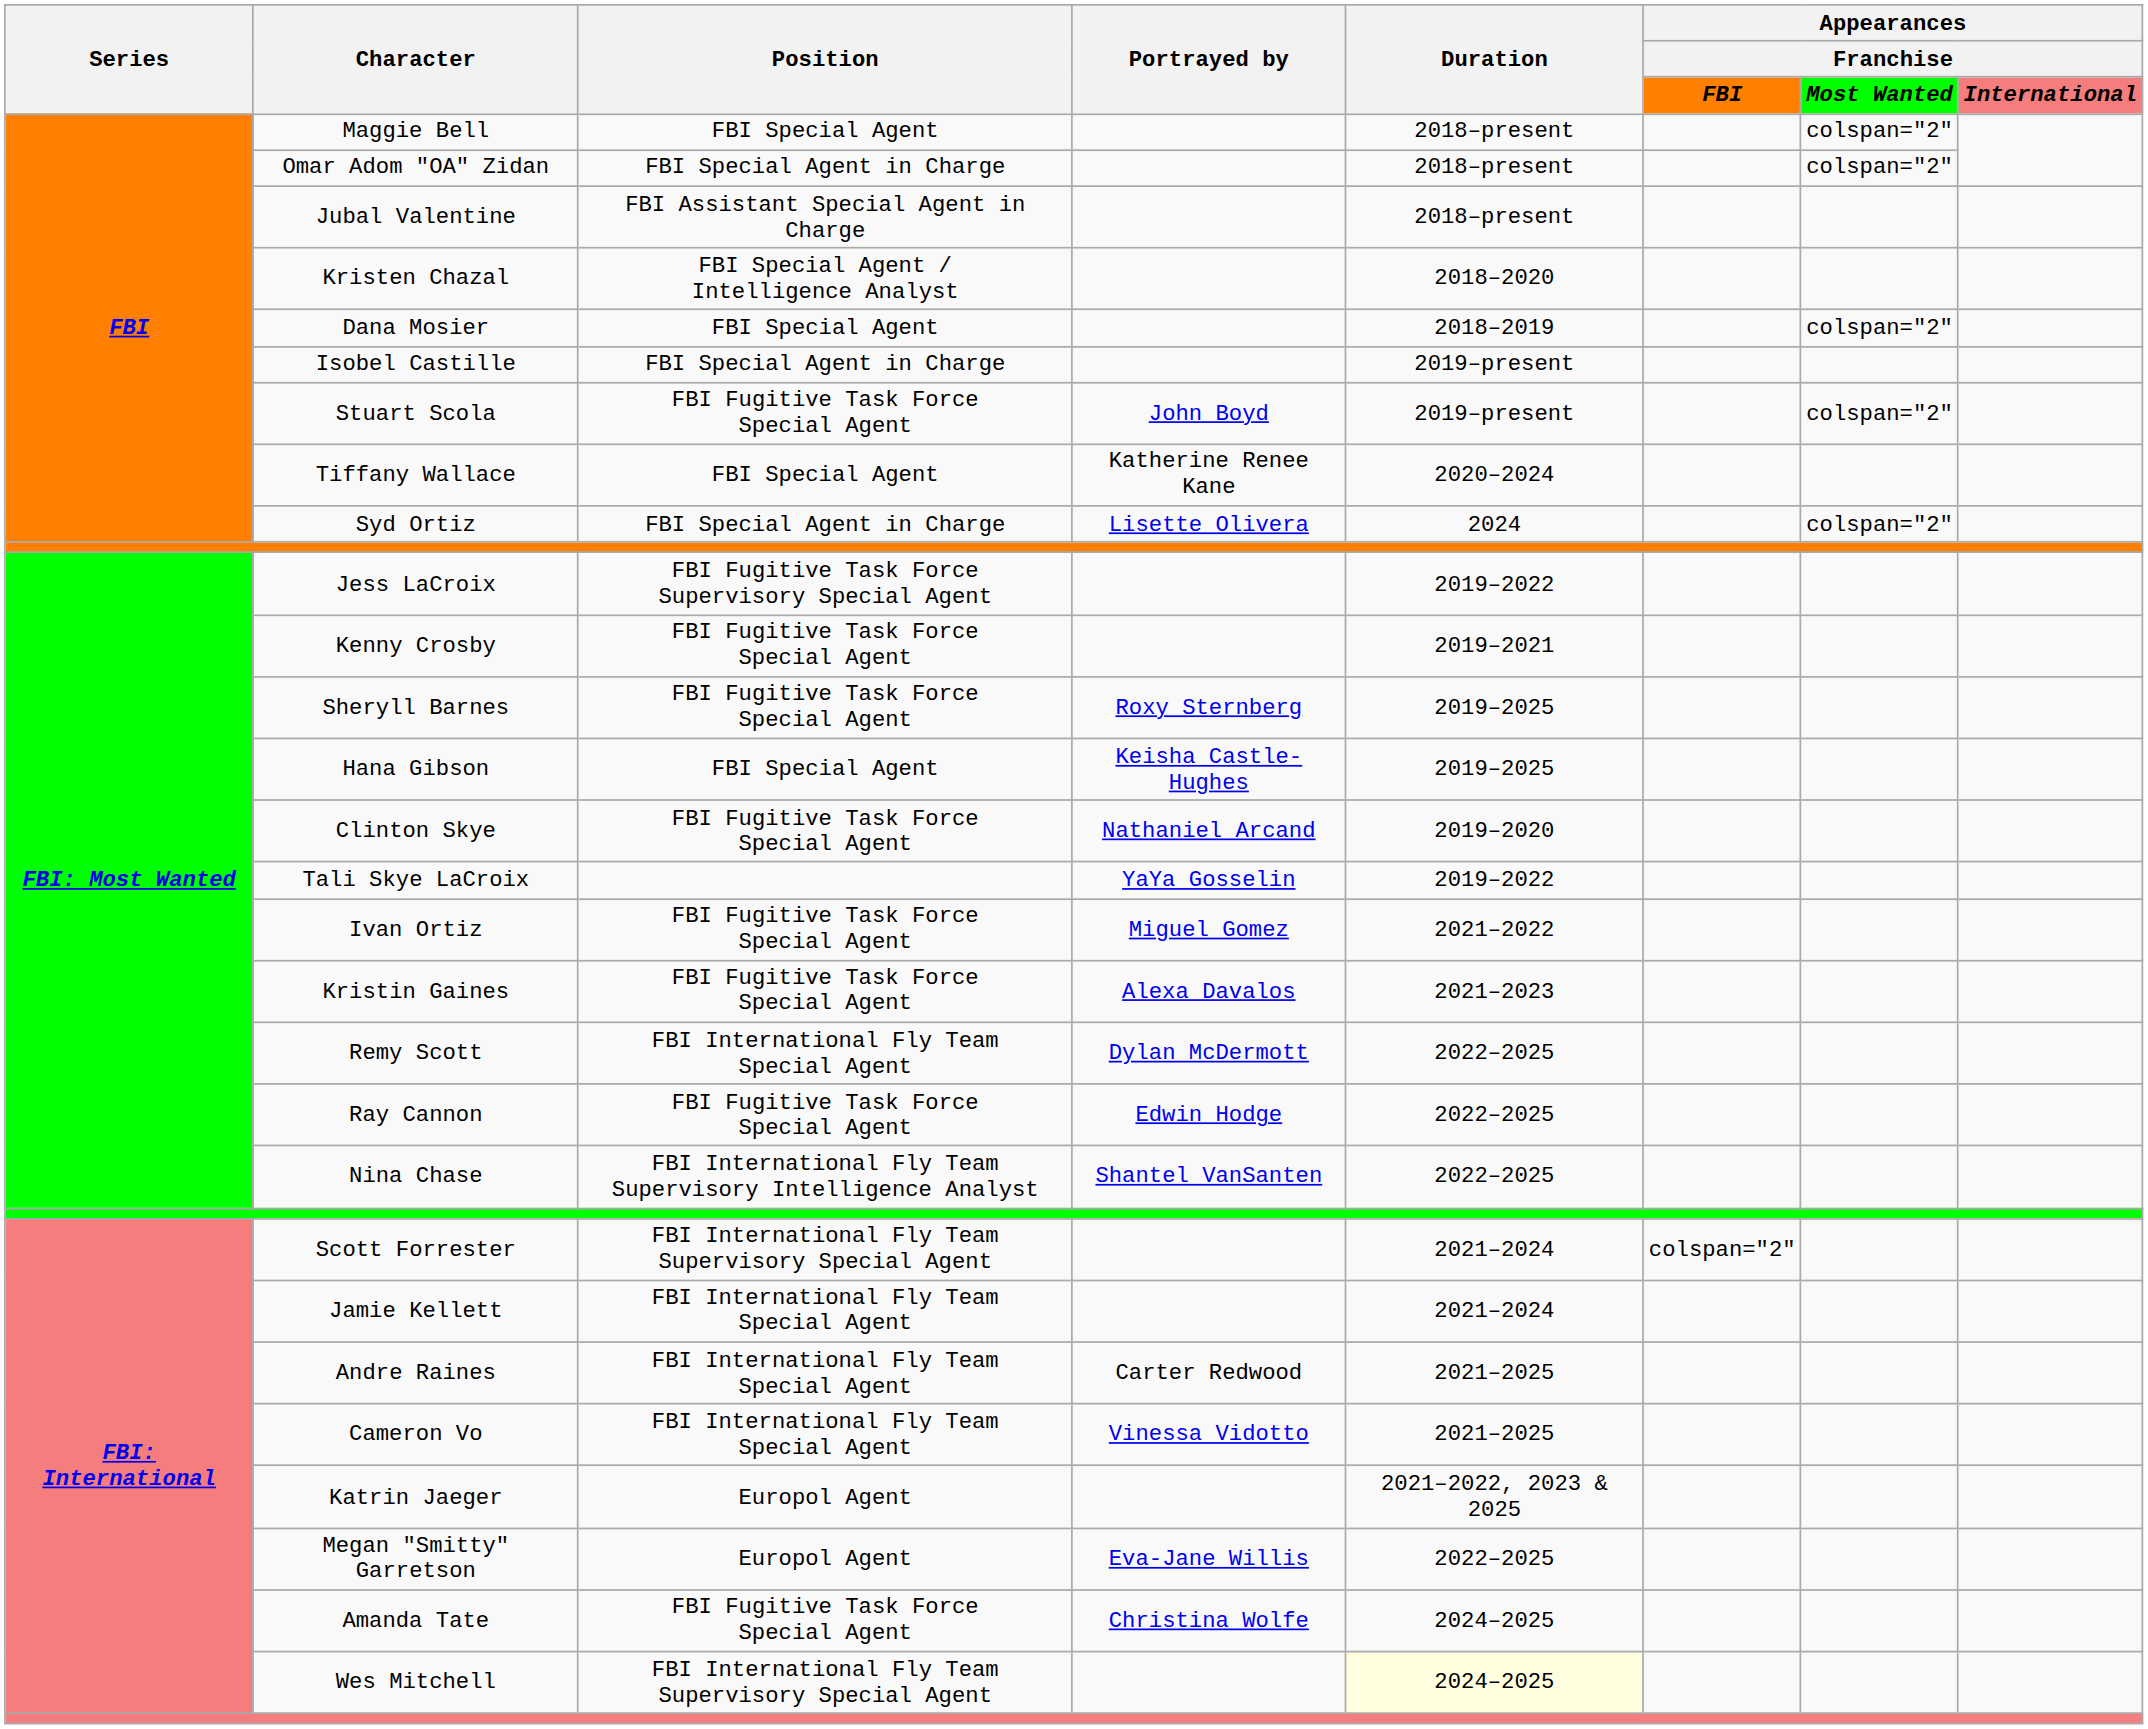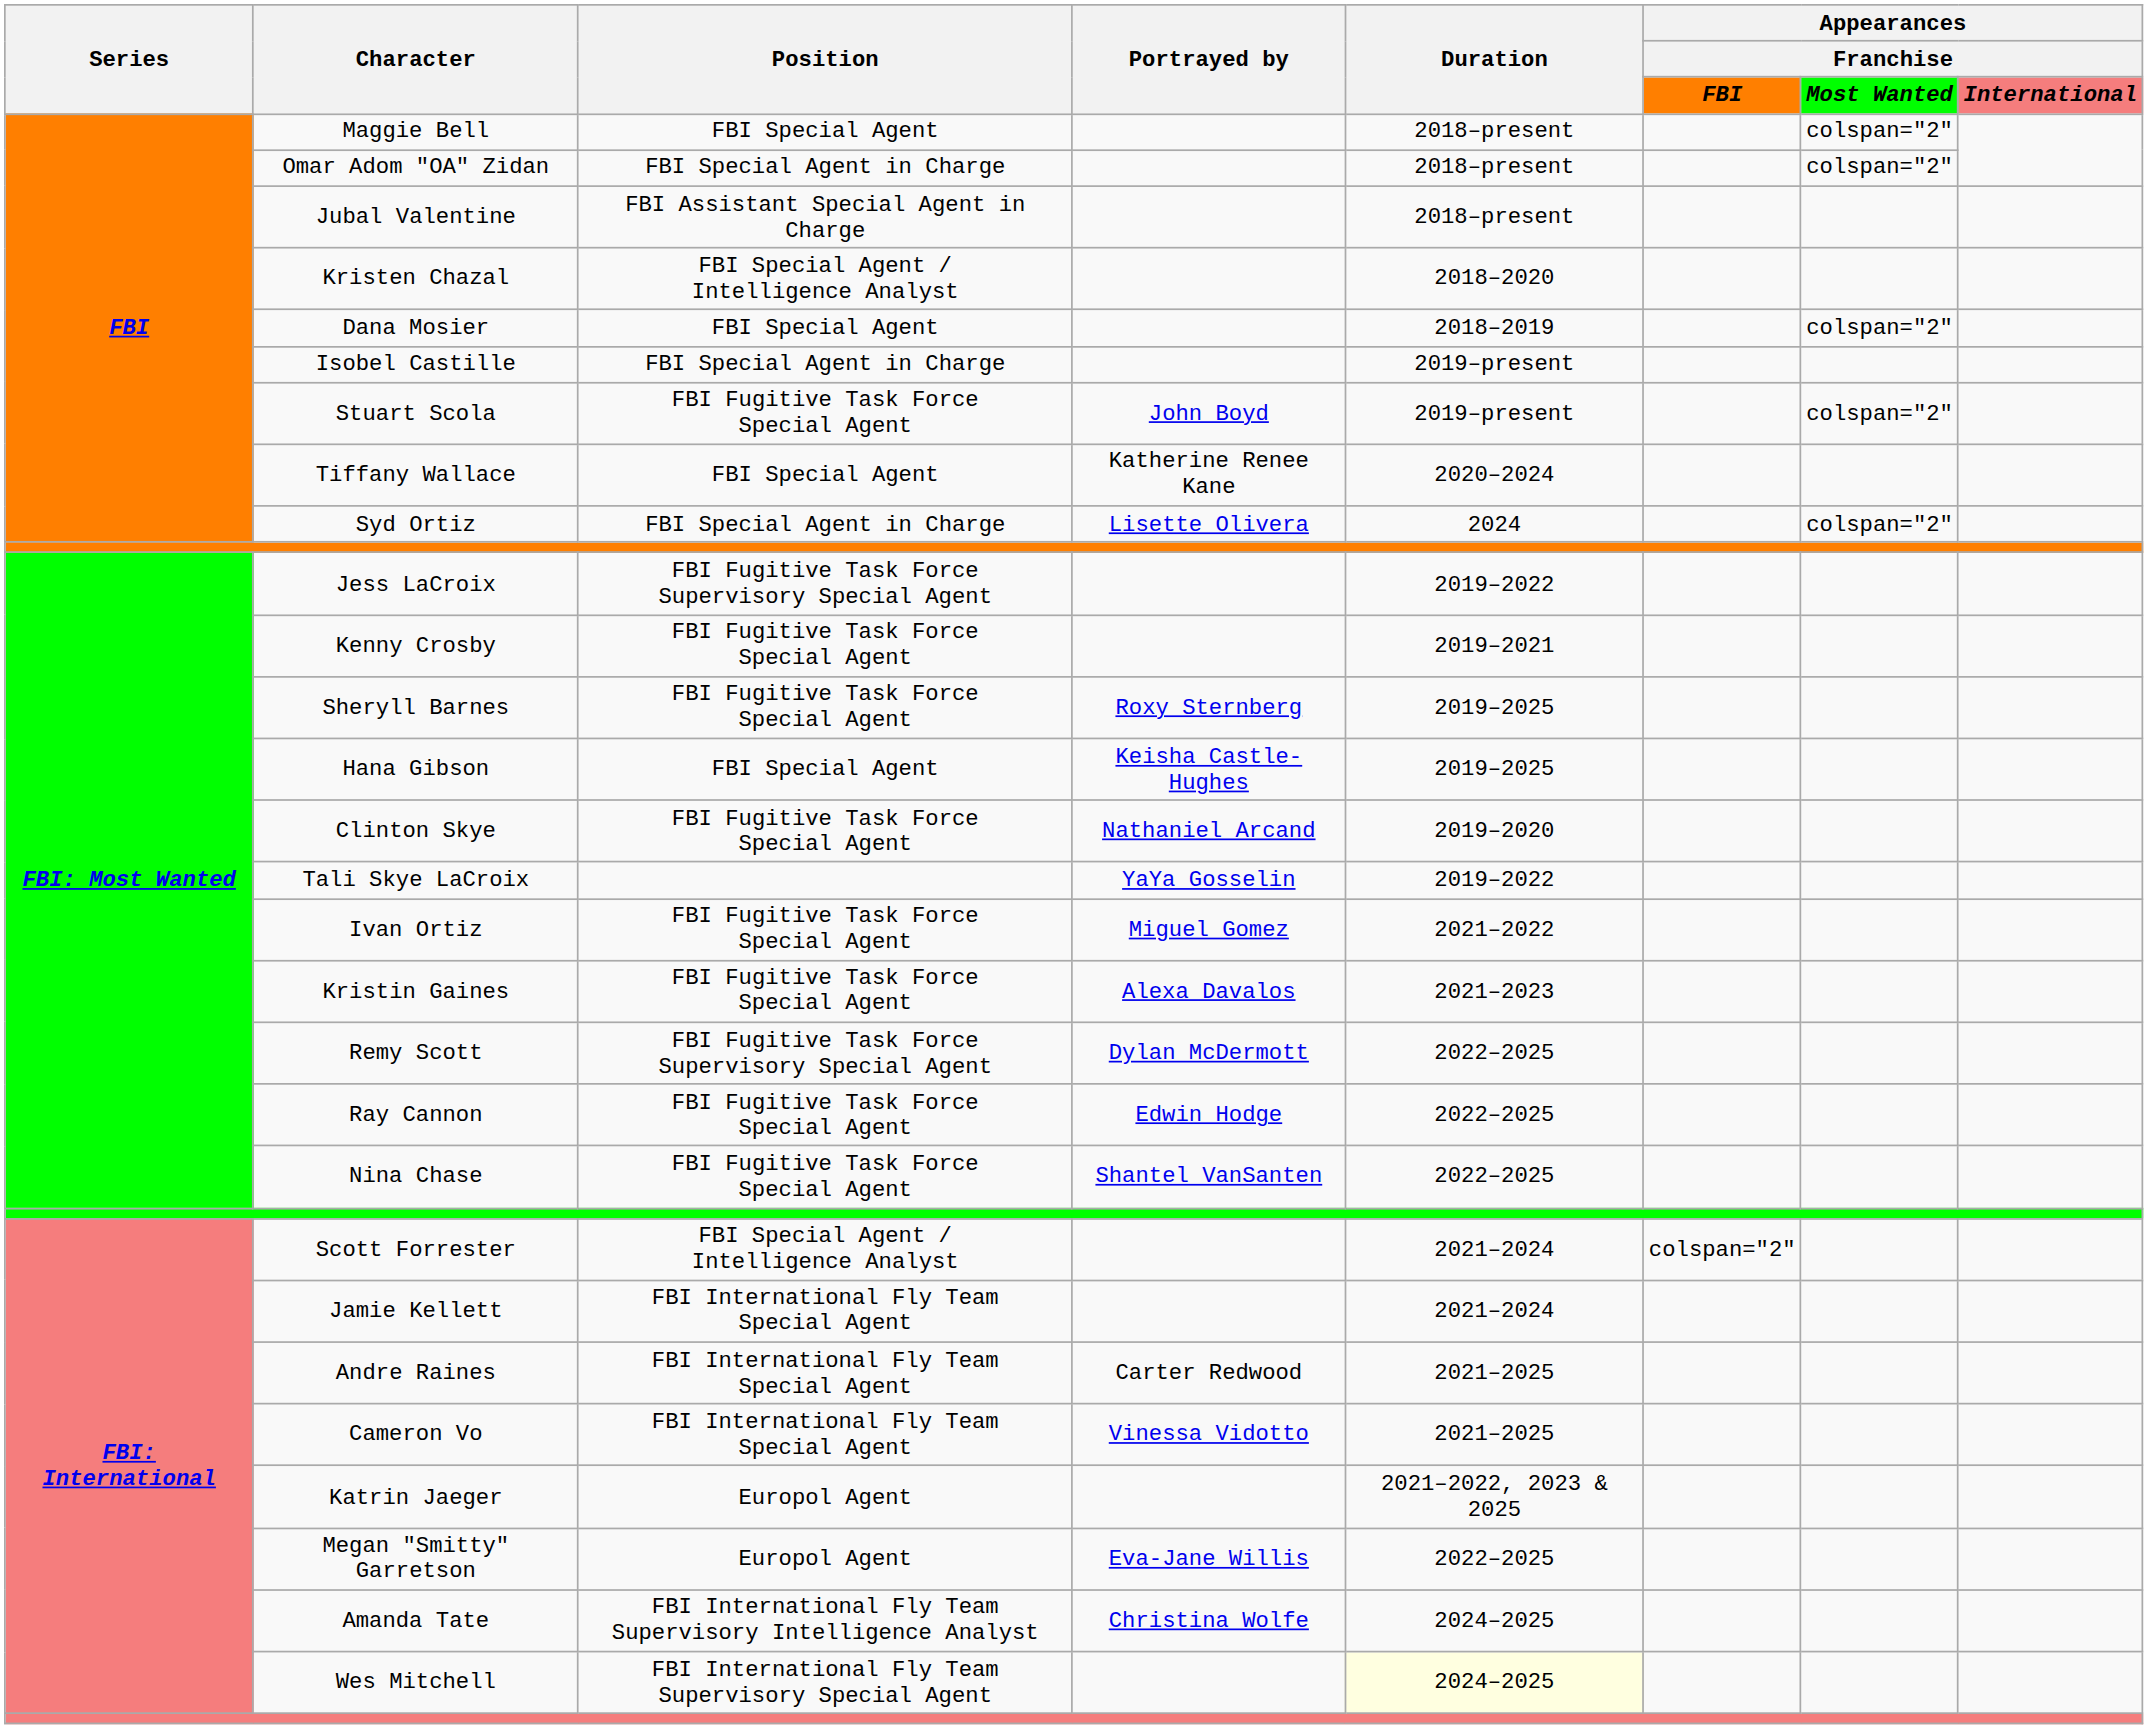(825, 1053) FBI International Fly Team Special Agent -> (825, 1053) FBI Fugitive Task Force Supervisory Special Agent
(825, 1177) FBI International Fly Team Supervisory Intelligence Analyst -> (825, 1177) FBI Fugitive Task Force Special Agent
(825, 1249) FBI International Fly Team Supervisory Special Agent -> (825, 1249) FBI Special Agent / Intelligence Analyst
(825, 1621) FBI Fugitive Task Force Special Agent -> (825, 1621) FBI International Fly Team Supervisory Intelligence Analyst
